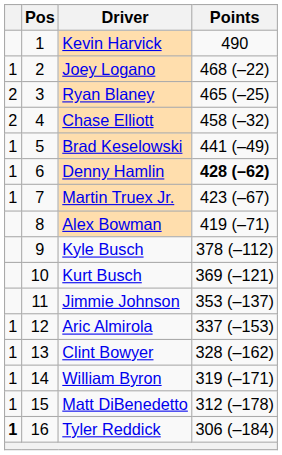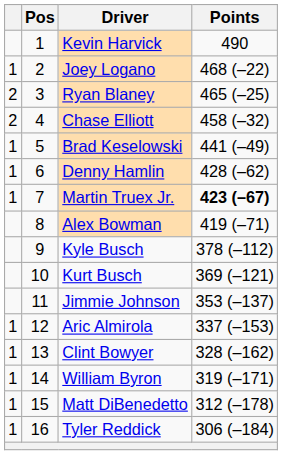(235, 172) bold -> (235, 172) normal
(235, 198) normal -> (235, 198) bold
(13, 430) bold -> (13, 430) normal
